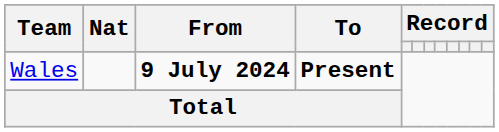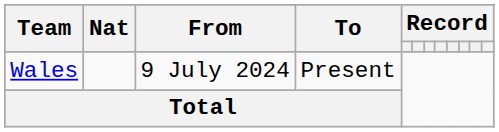(215, 71) bold -> (215, 71) normal
(348, 71) bold -> (348, 71) normal
